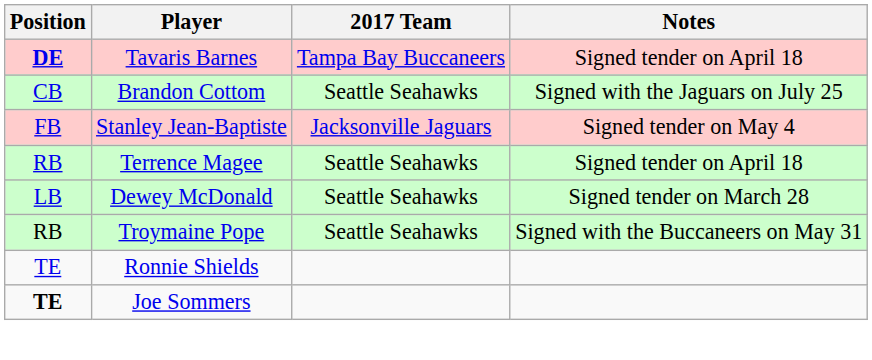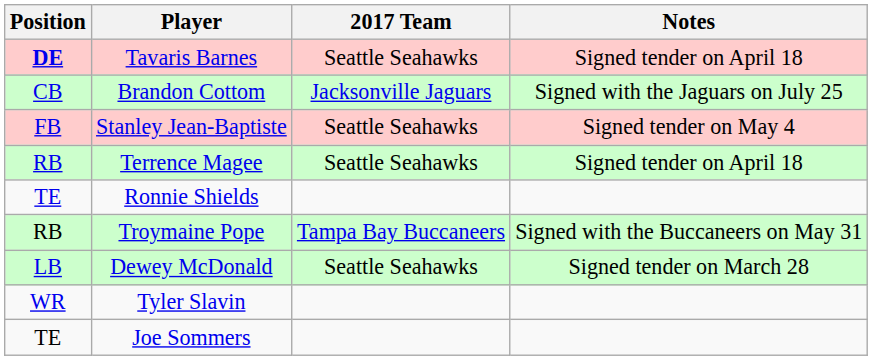(401, 57) Tampa Bay Buccaneers -> (401, 57) Seattle Seahawks
(401, 92) Seattle Seahawks -> (401, 92) Jacksonville Jaguars
(401, 127) Jacksonville Jaguars -> (401, 127) Seattle Seahawks
rows swapped: (191, 197) <-> (191, 267)
(401, 232) Seattle Seahawks -> (401, 232) Tampa Bay Buccaneers
+ row: (191, 302)
(48, 302) bold -> (48, 337) normal
